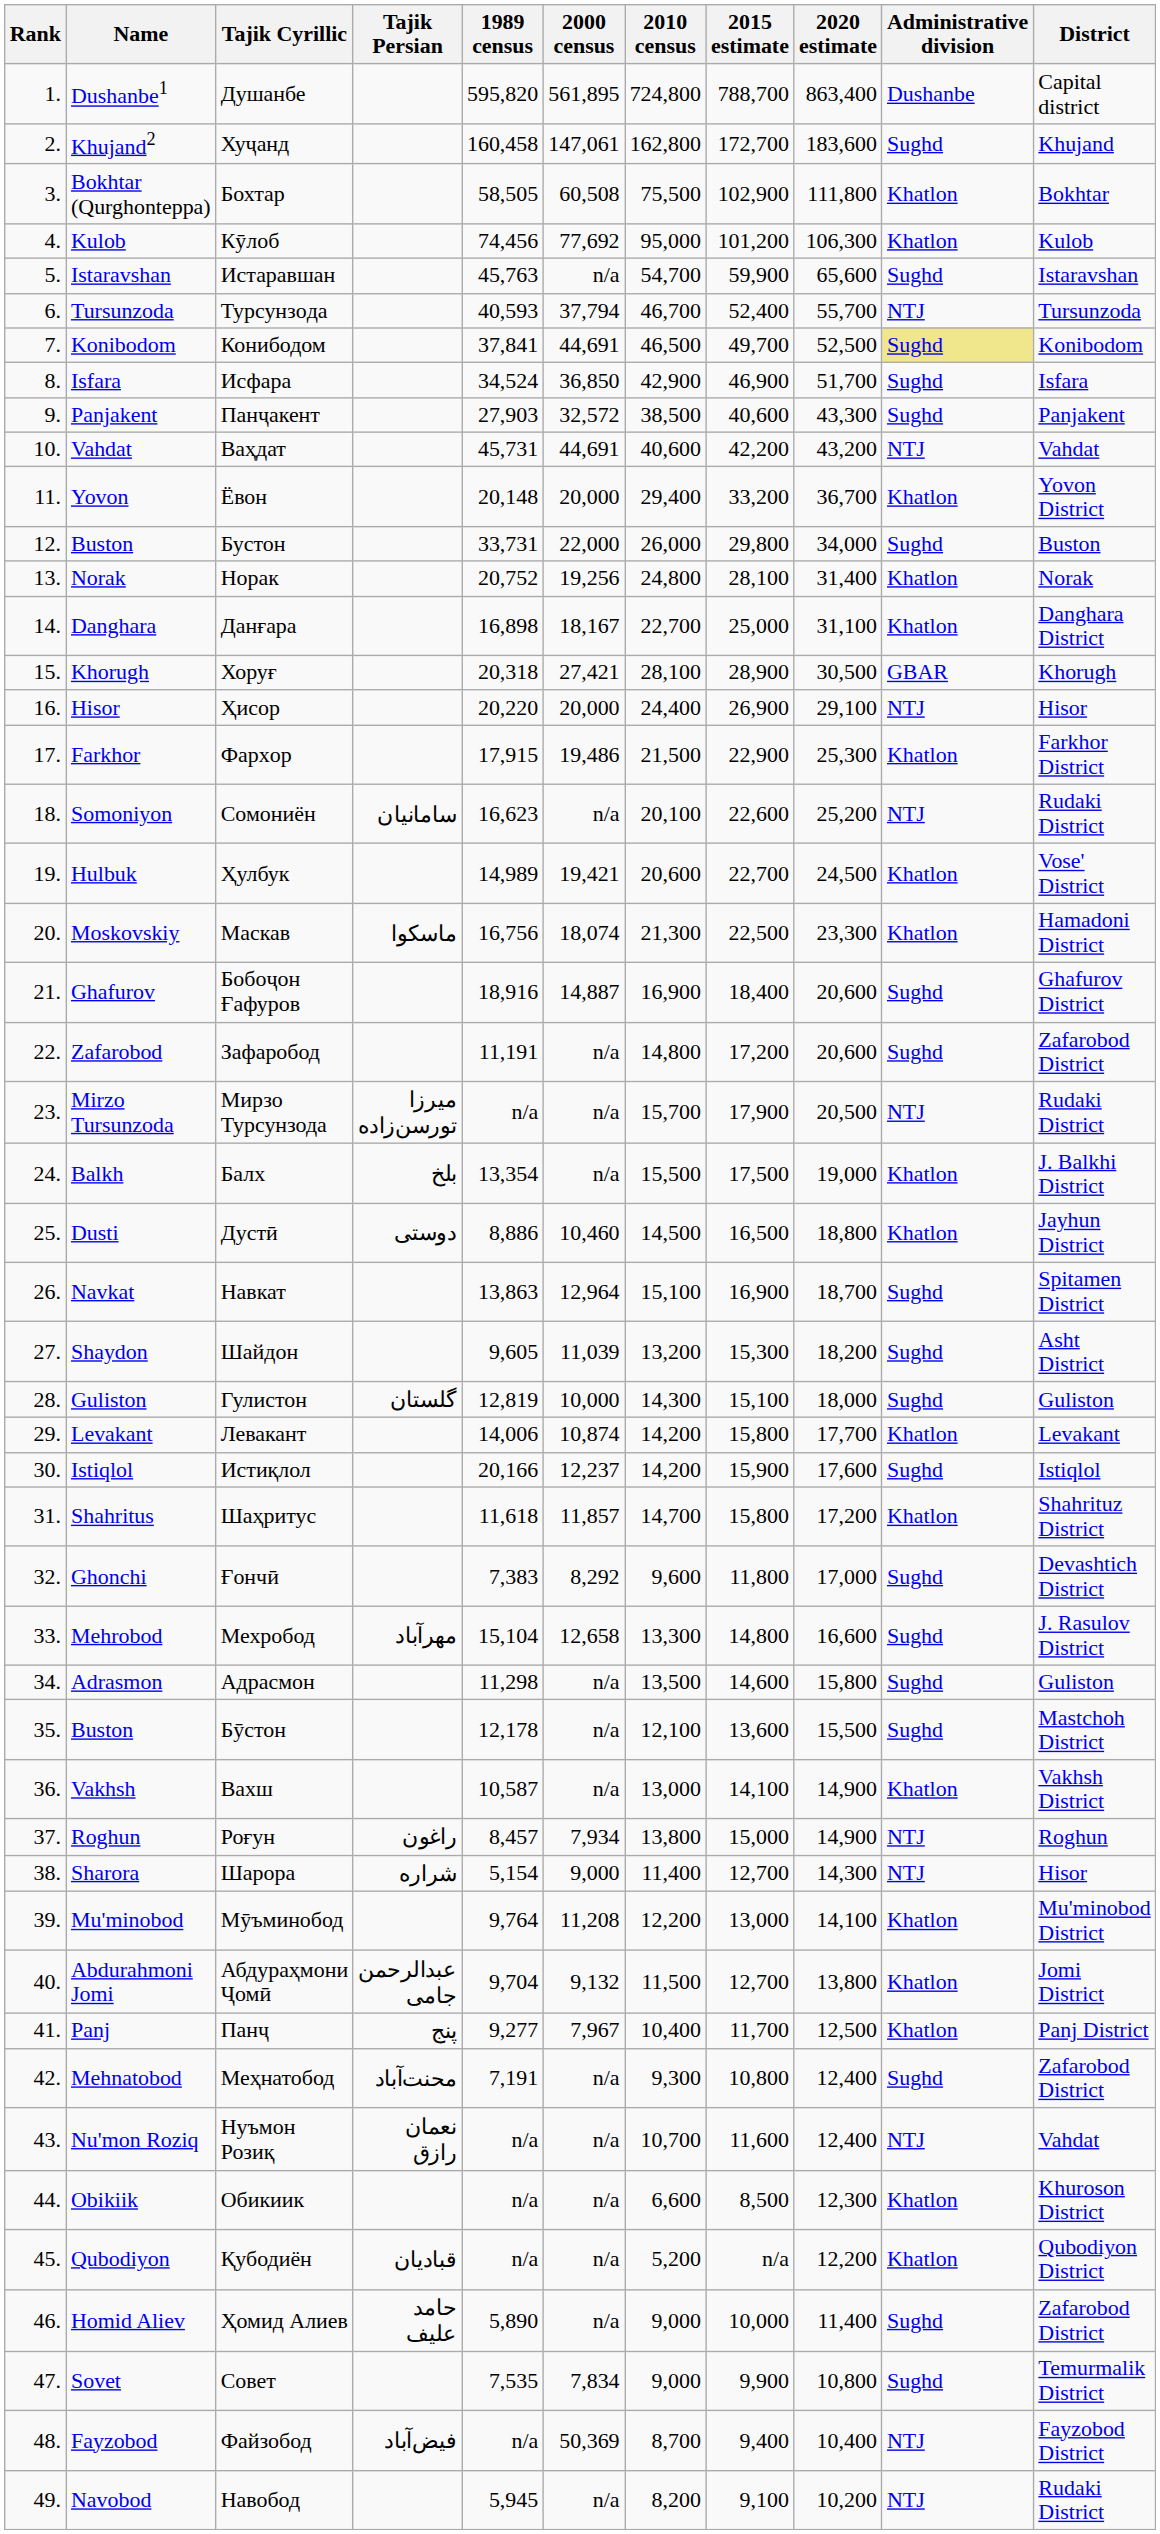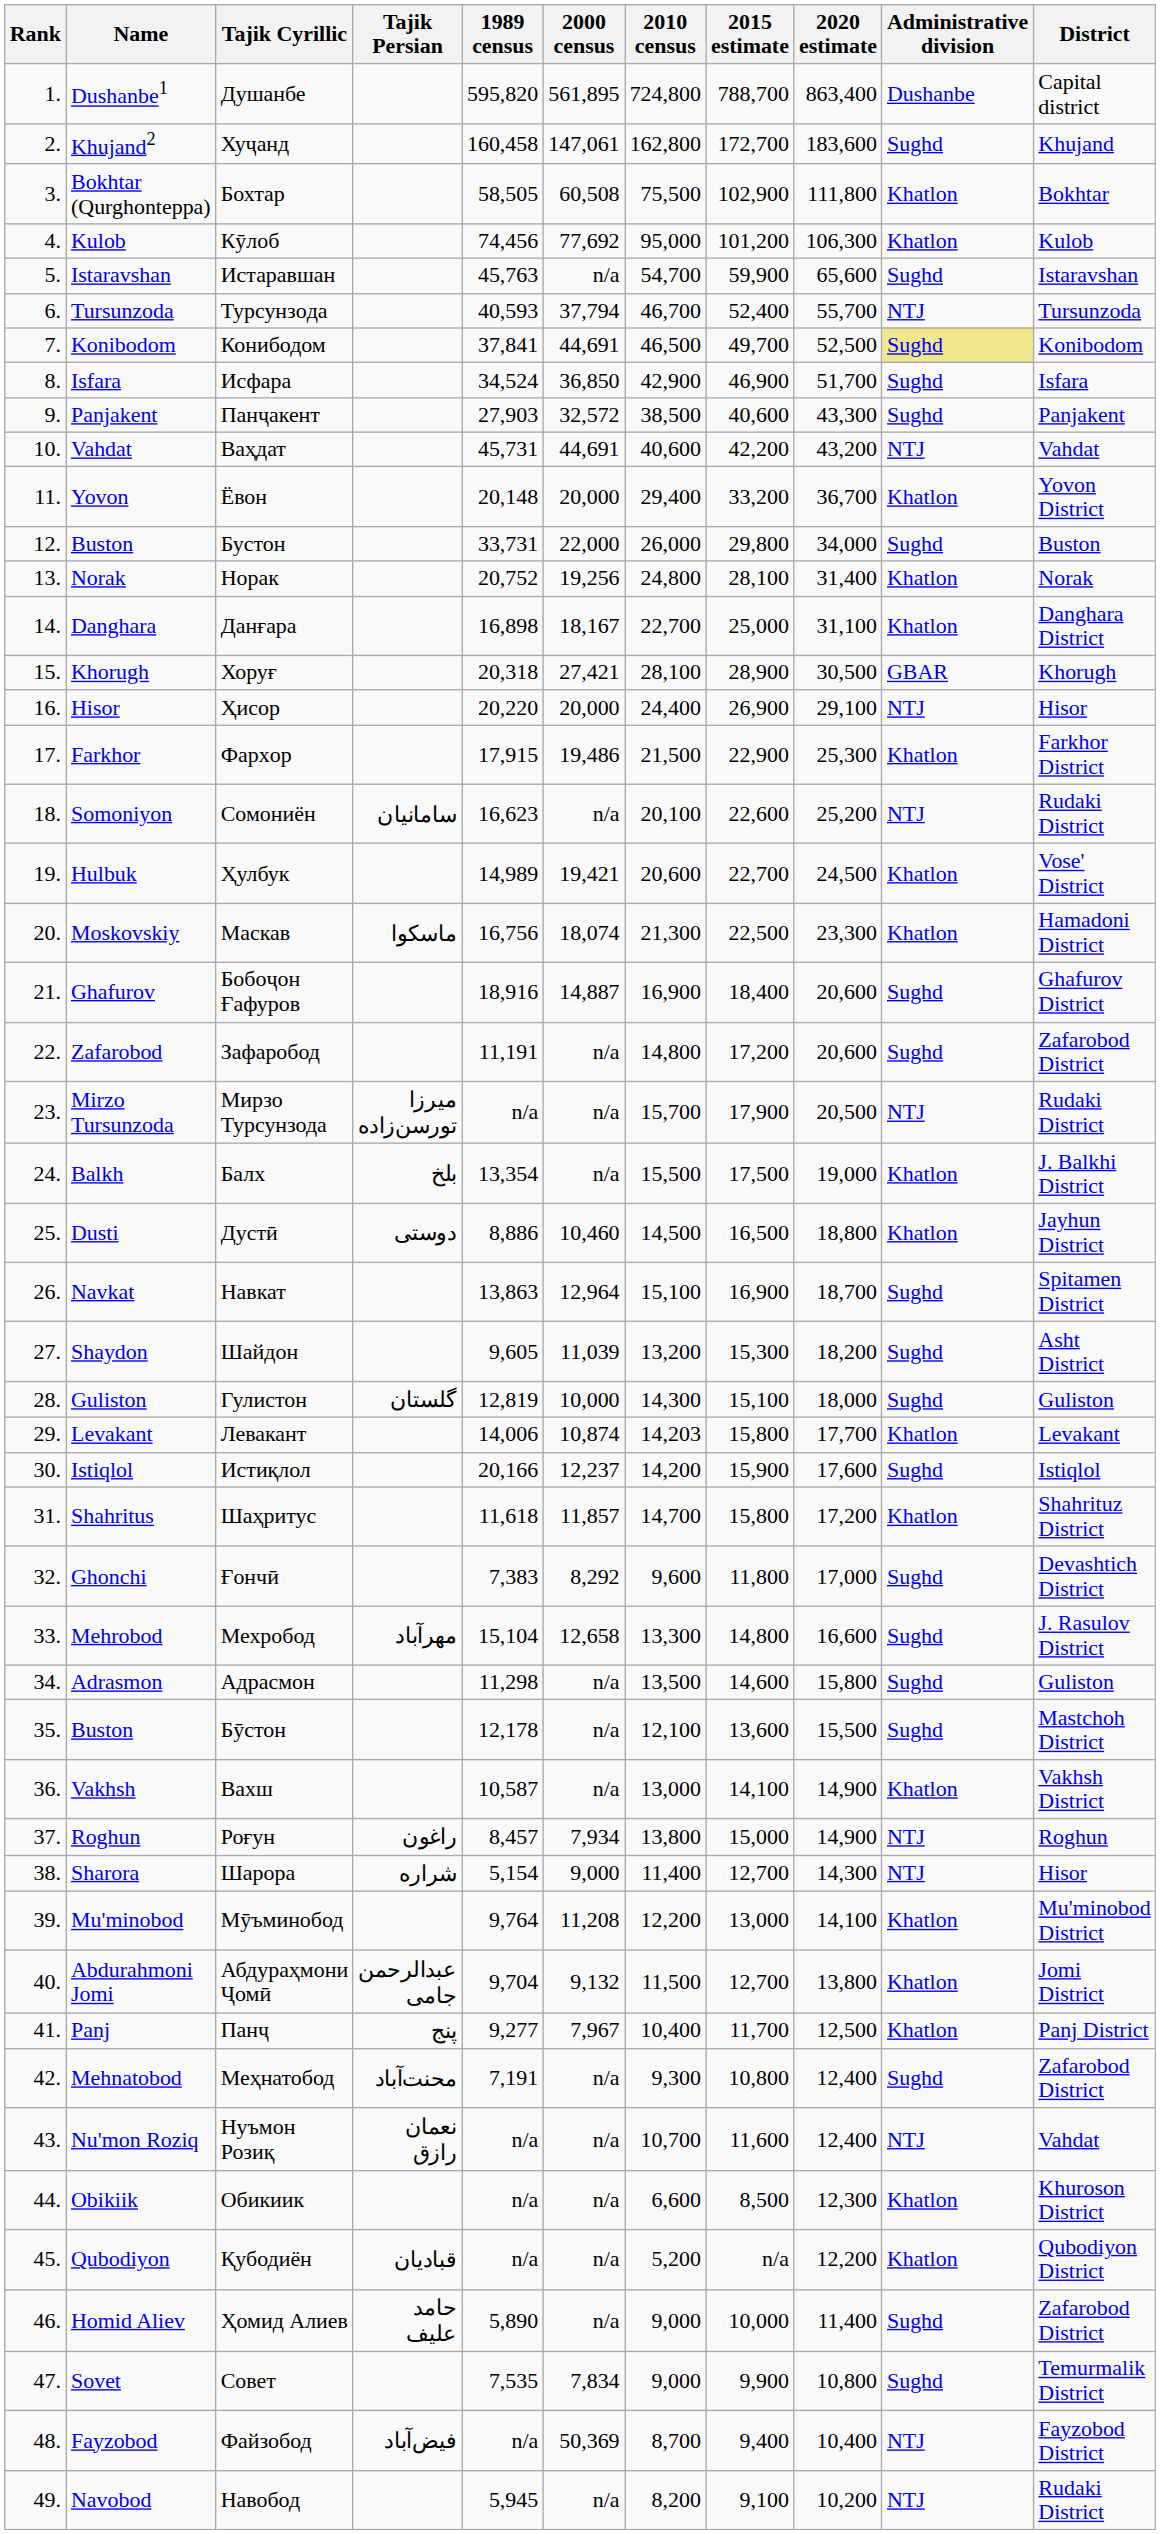(671, 1434) 14,200 -> (671, 1434) 14,203
